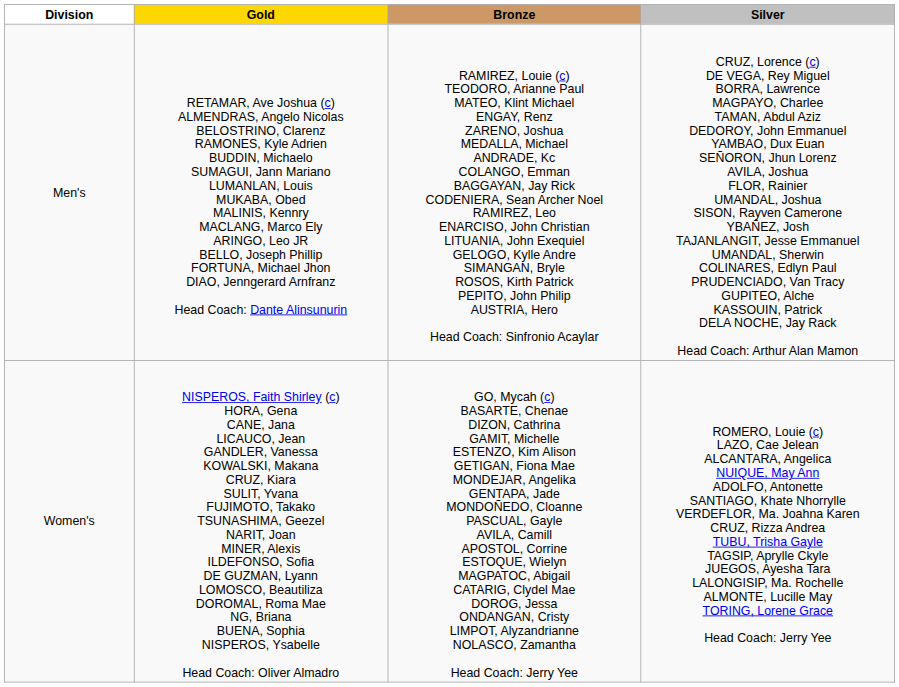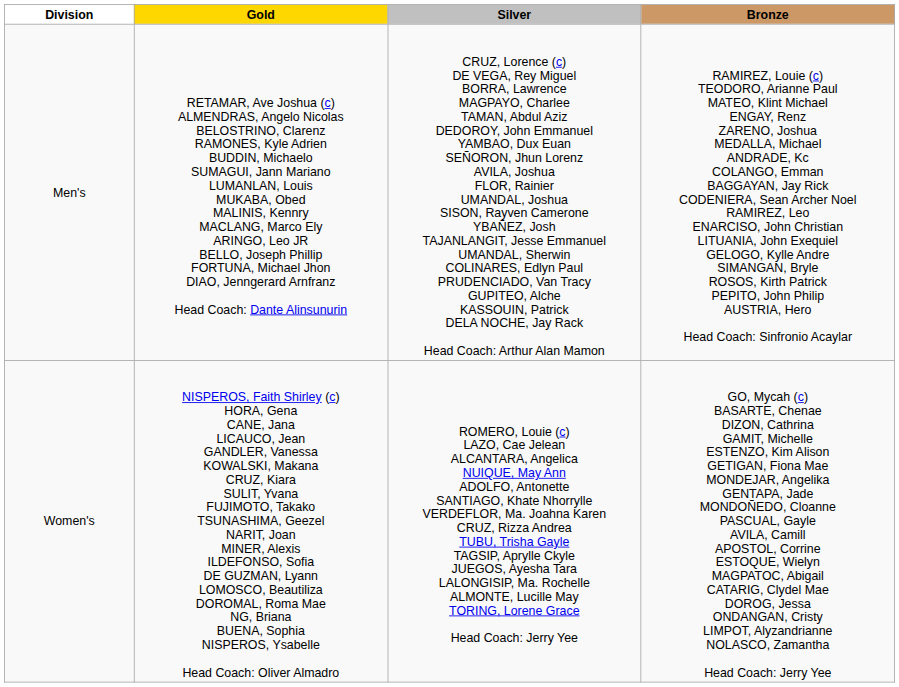columns swapped: (768, 15) <-> (514, 15)
